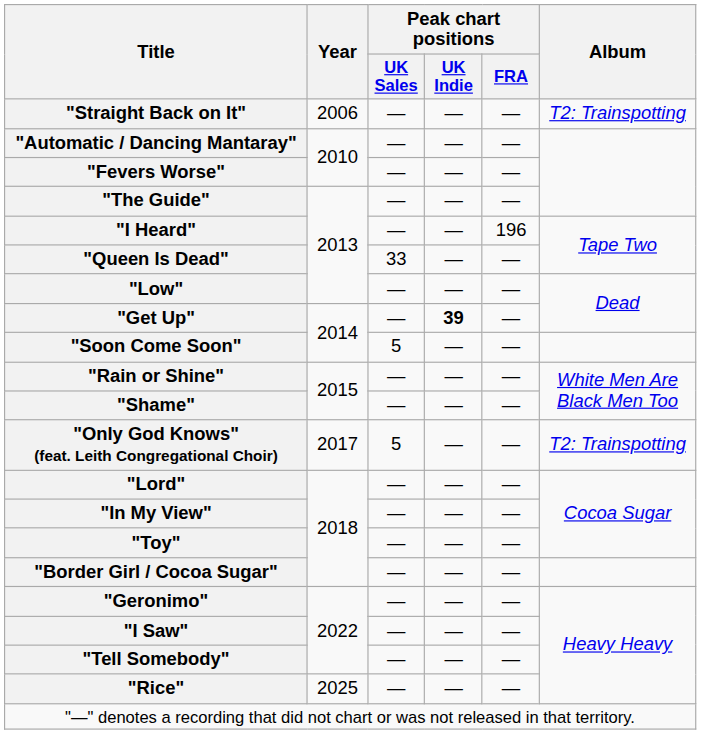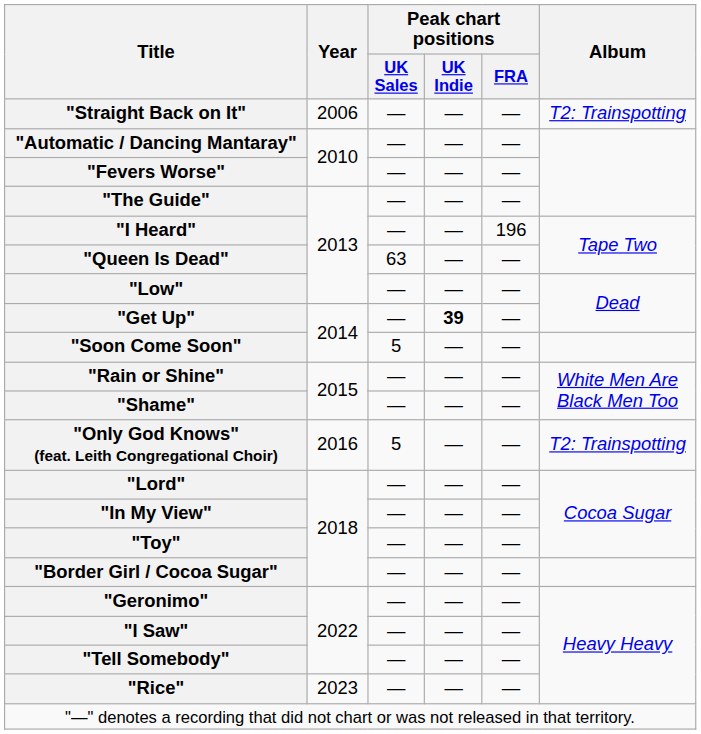(396, 259) 33 -> (396, 259) 63
(337, 444) 2017 -> (337, 444) 2016
(337, 688) 2025 -> (337, 688) 2023
